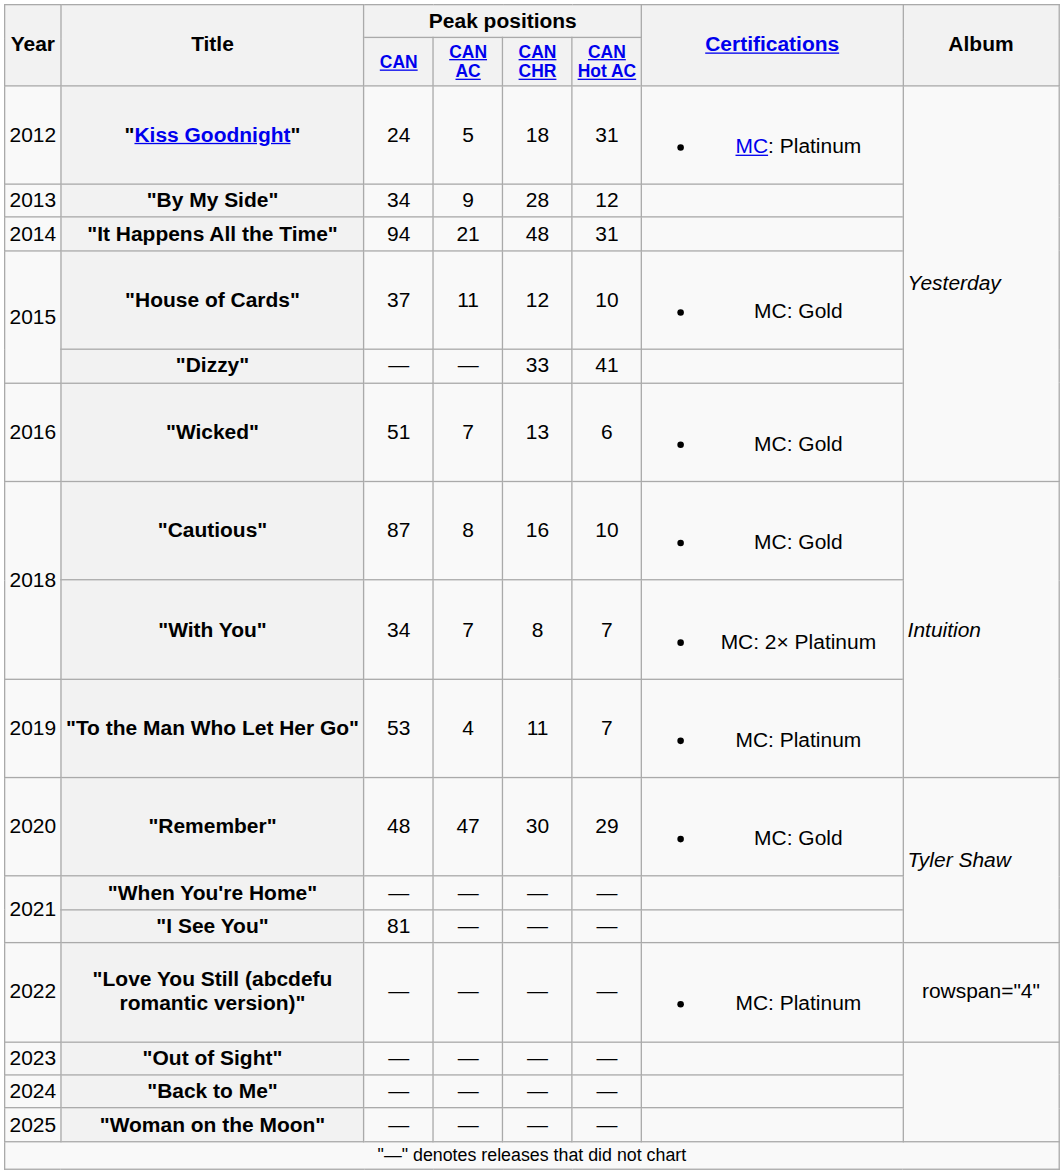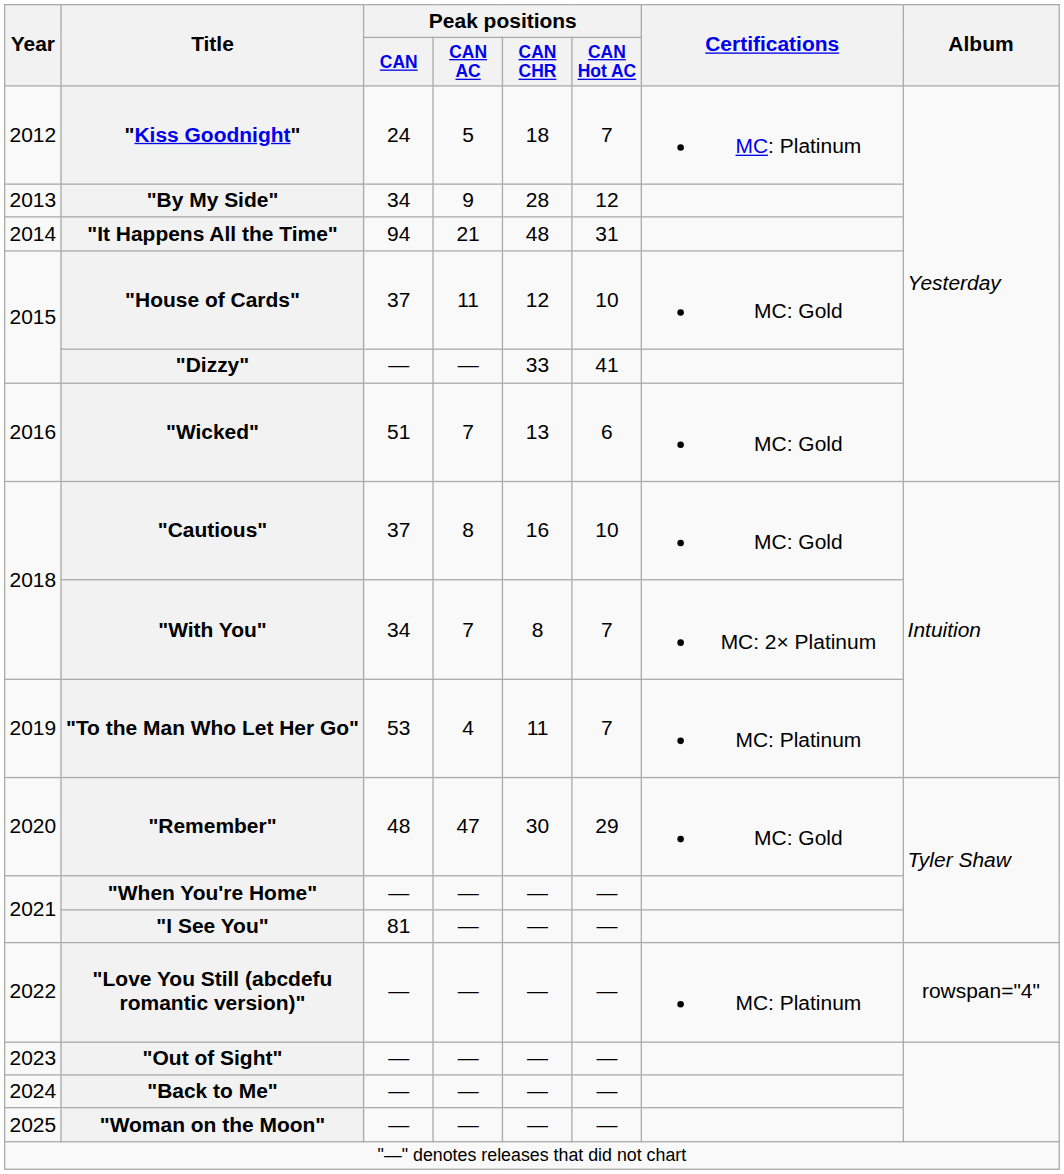(607, 134) 31 -> (607, 134) 7
(399, 530) 87 -> (399, 530) 37
